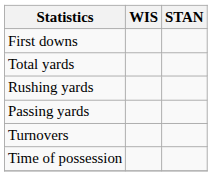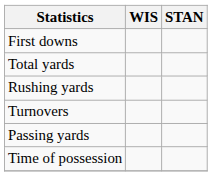rows swapped: (49, 111) <-> (38, 135)
